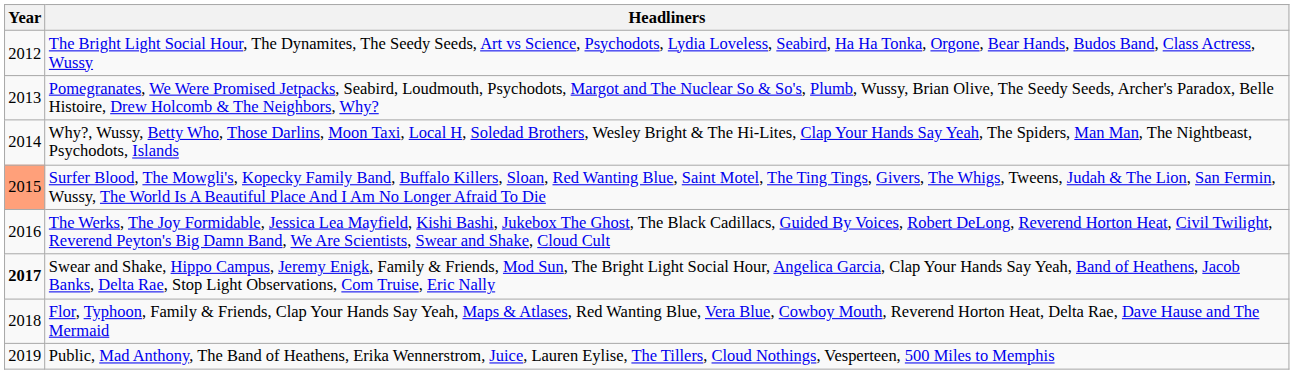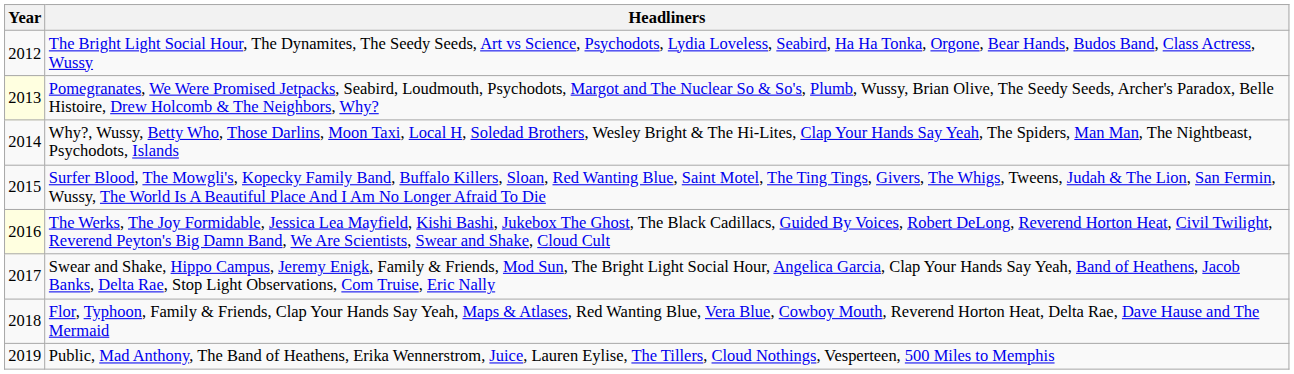(25, 97) no background -> (25, 97) lightyellow background
(25, 187) lightsalmon background -> (25, 187) no background
(25, 231) no background -> (25, 231) lightyellow background
(25, 276) bold -> (25, 276) normal
